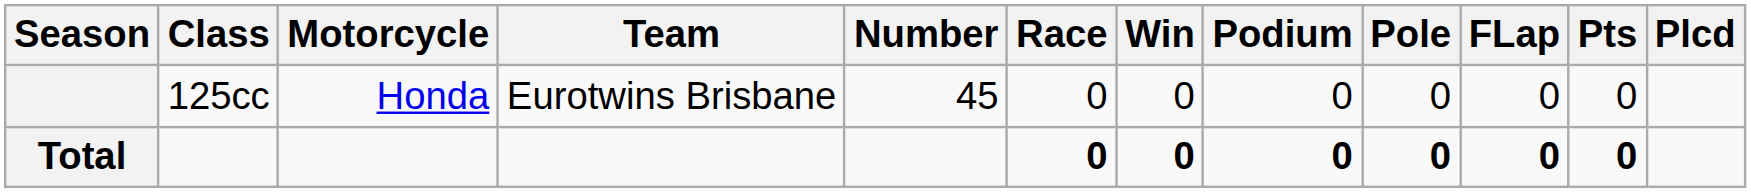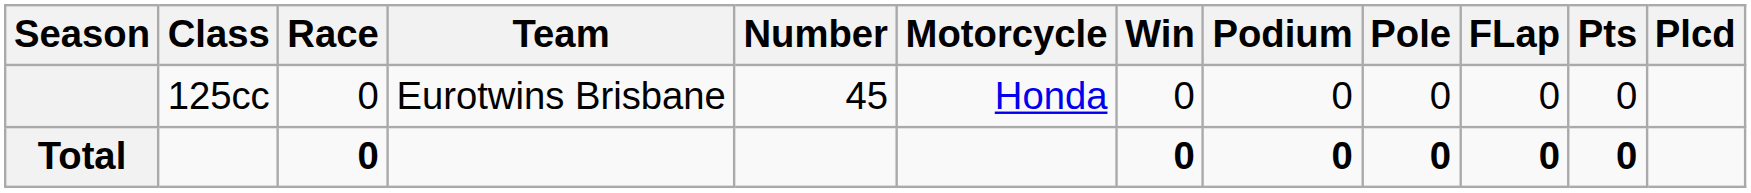columns swapped: (388, 34) <-> (1062, 34)
